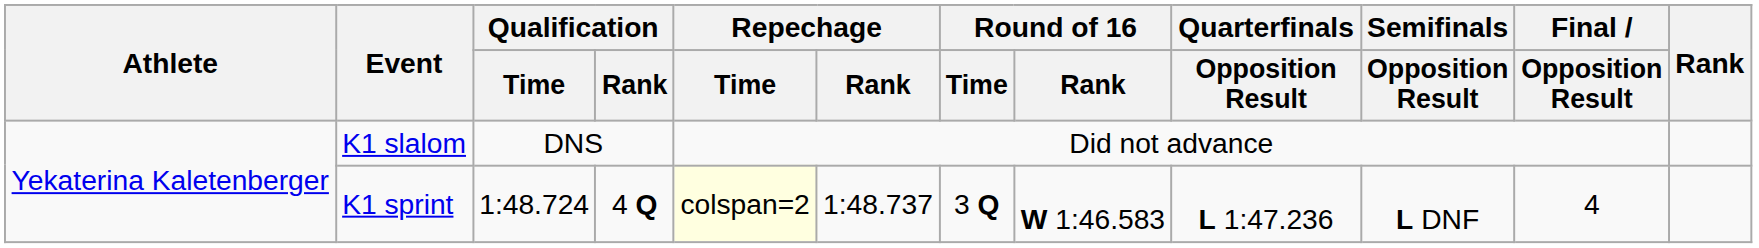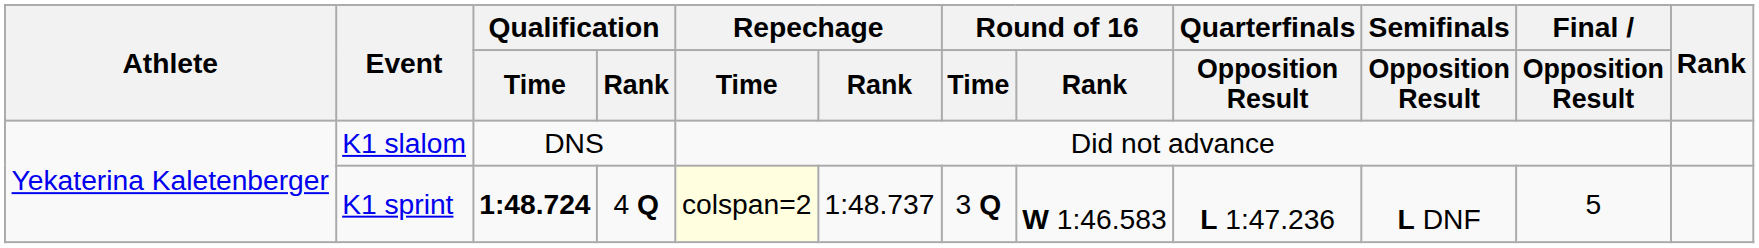(534, 204) normal -> (535, 204) bold
(1592, 204) 4 -> (1593, 204) 5
